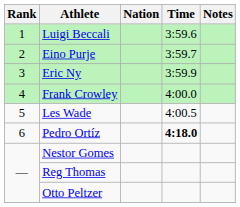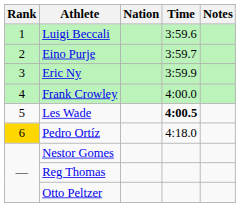(181, 113) normal -> (181, 113) bold
(22, 133) no background -> (22, 133) gold background
(181, 133) bold -> (181, 133) normal
